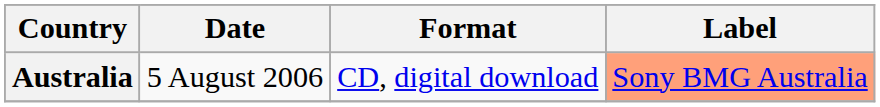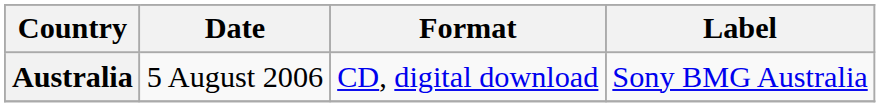(740, 76) lightsalmon background -> (740, 76) no background
